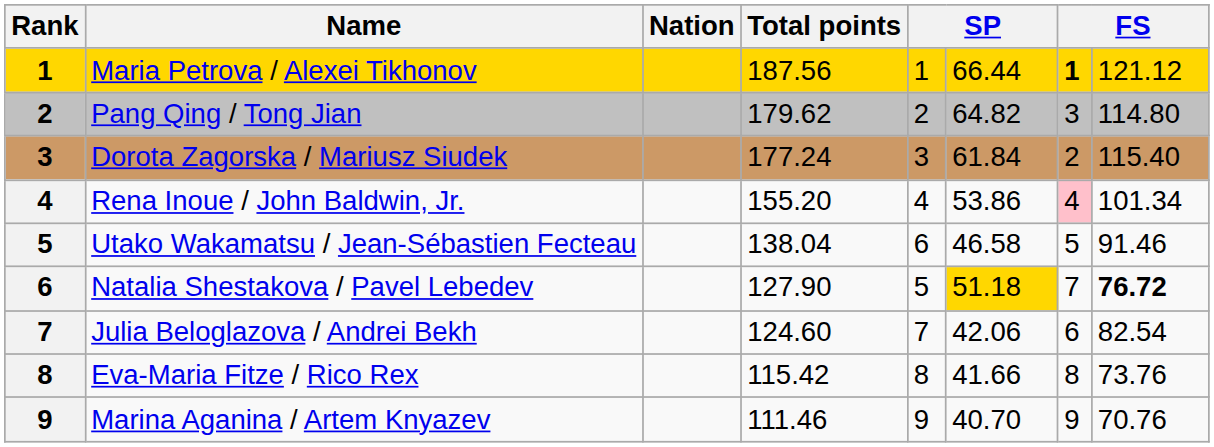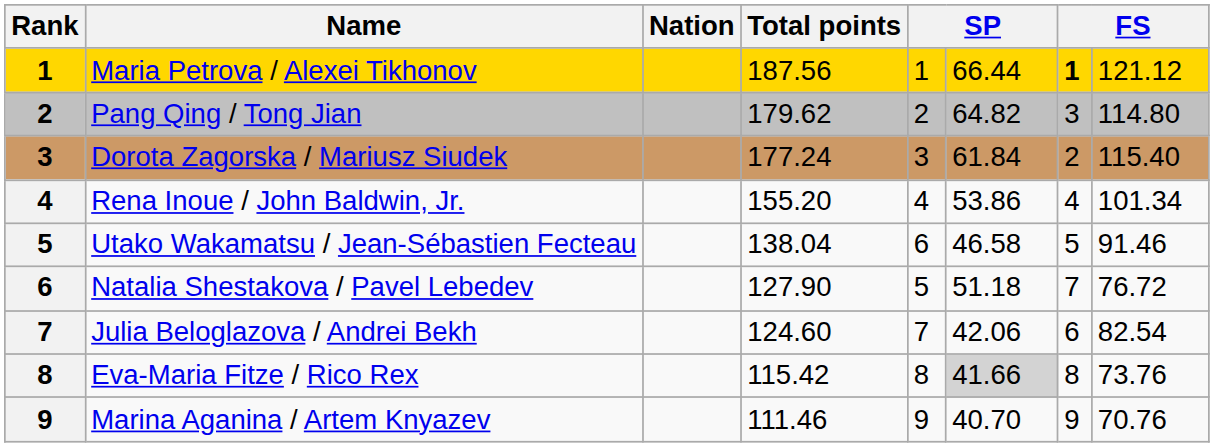(1072, 200) pink background -> (1072, 200) no background
(987, 288) gold background -> (987, 288) no background
(1132, 288) bold -> (1132, 288) normal
(987, 375) no background -> (987, 375) lightgrey background
